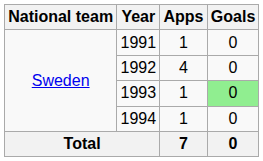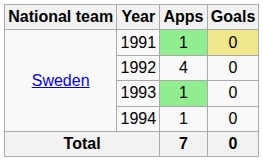(183, 42) no background -> (183, 42) lightgreen background
(233, 42) no background -> (233, 42) khaki background
(183, 93) no background -> (183, 93) lightgreen background
(233, 93) lightgreen background -> (233, 93) no background
